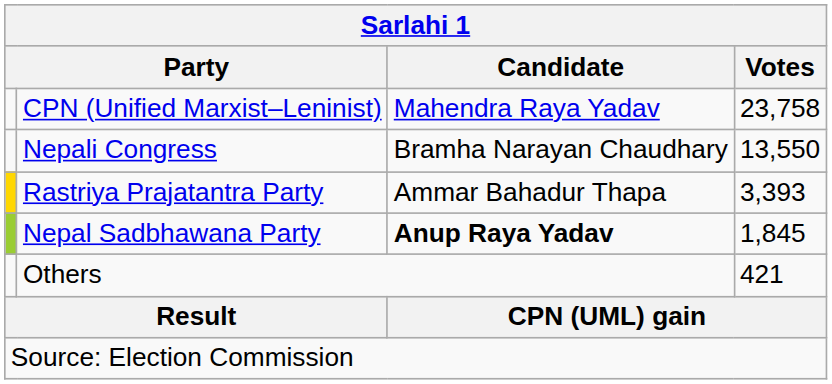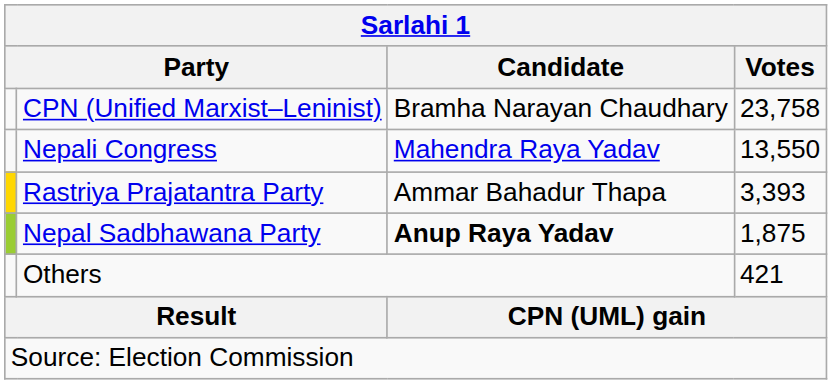(527, 108) Mahendra Raya Yadav -> (561, 108) Bramha Narayan Chaudhary
(561, 150) Bramha Narayan Chaudhary -> (527, 150) Mahendra Raya Yadav
(773, 233) 1,845 -> (773, 233) 1,875
